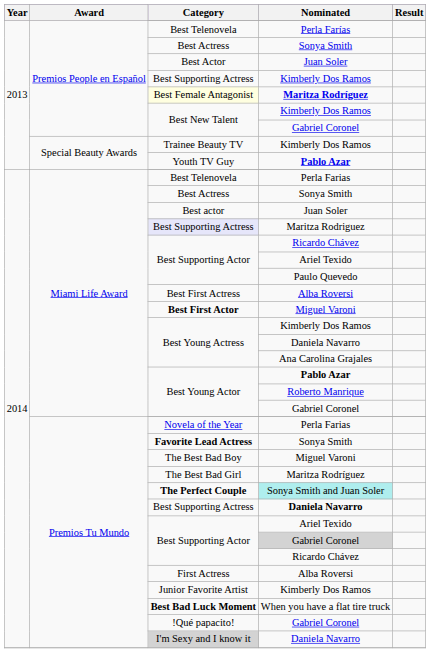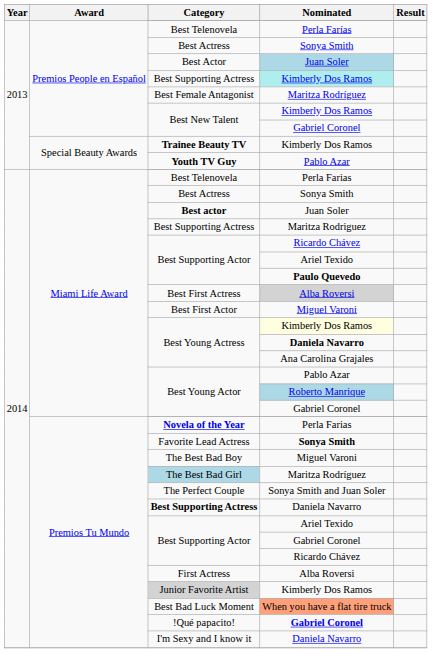(326, 62) no background -> (327, 62) lightblue background
(326, 78) no background -> (327, 78) paleturquoise background
(203, 95) lightyellow background -> (204, 95) no background
(326, 95) bold -> (327, 95) normal
(203, 144) normal -> (204, 144) bold
(203, 161) normal -> (204, 161) bold
(326, 161) bold -> (327, 161) normal
(203, 210) normal -> (204, 210) bold
(203, 227) lavender background -> (204, 227) no background
(326, 276) normal -> (327, 276) bold
(326, 293) no background -> (327, 293) lightgrey background
(203, 309) bold -> (204, 309) normal
(326, 326) no background -> (327, 326) lightyellow background
(326, 342) normal -> (327, 342) bold
(326, 375) bold -> (327, 375) normal
(326, 392) no background -> (327, 392) lightblue background
(203, 425) normal -> (204, 425) bold
(203, 441) bold -> (204, 441) normal
(326, 441) normal -> (327, 441) bold
(203, 474) no background -> (204, 474) lightblue background
(203, 491) bold -> (204, 491) normal
(326, 491) paleturquoise background -> (327, 491) no background
(203, 507) normal -> (204, 507) bold
(326, 507) bold -> (327, 507) normal
(326, 540) lightgrey background -> (327, 540) no background
(203, 590) no background -> (204, 590) lightgrey background
(203, 606) bold -> (204, 606) normal
(326, 606) no background -> (327, 606) lightsalmon background
(326, 623) normal -> (327, 623) bold
(203, 639) lightgrey background -> (204, 639) no background
